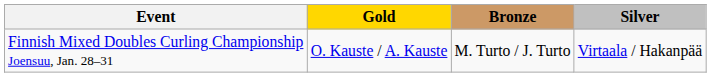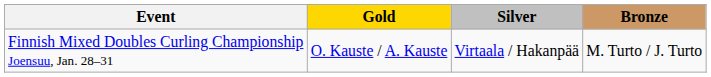columns swapped: (640, 16) <-> (513, 16)
